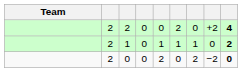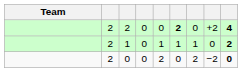(178, 28) normal -> (178, 28) bold
